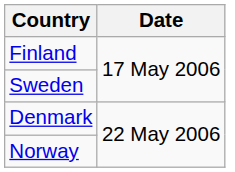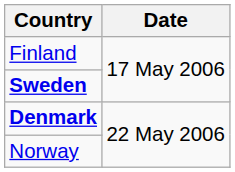(46, 85) normal -> (48, 85) bold
(51, 118) normal -> (53, 118) bold
